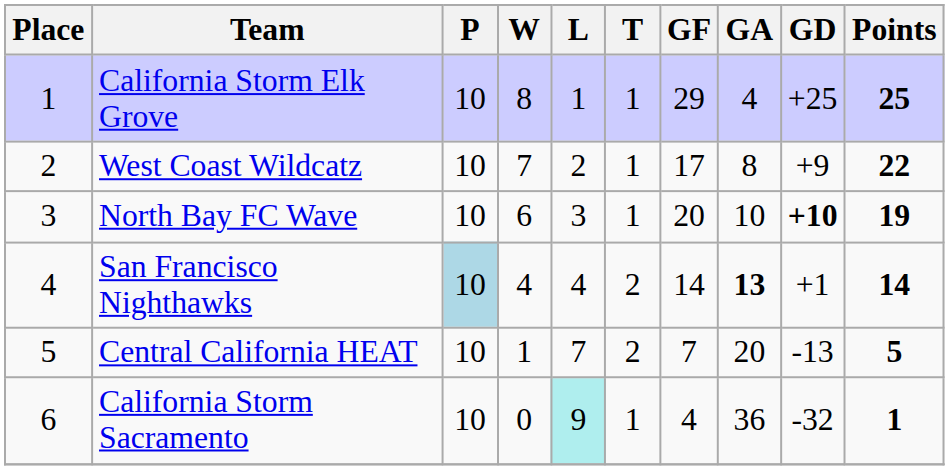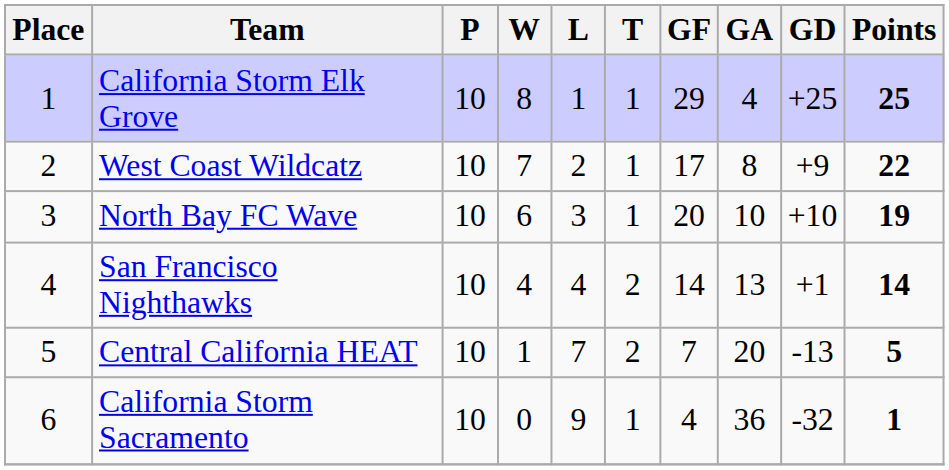(813, 215) bold -> (813, 215) normal
(470, 284) lightblue background -> (470, 284) no background
(749, 284) bold -> (749, 284) normal
(578, 420) paleturquoise background -> (578, 420) no background
